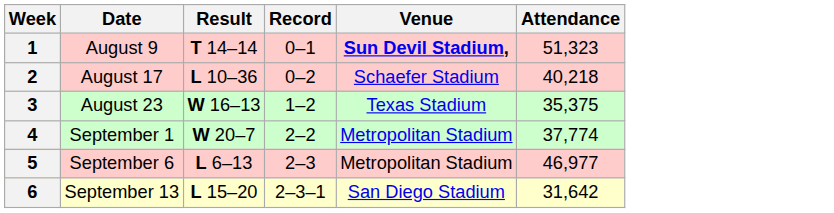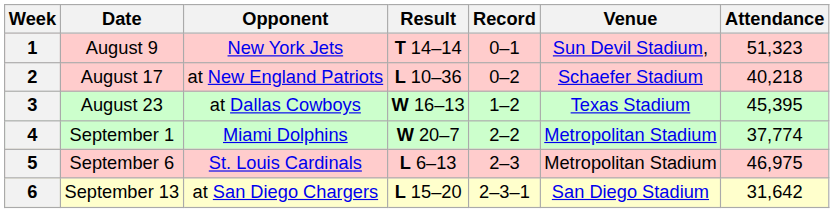+ column: (285, 18)
(426, 47) bold -> (630, 47) normal
(571, 105) 35,375 -> (775, 105) 45,395
(571, 163) 46,977 -> (775, 163) 46,975
